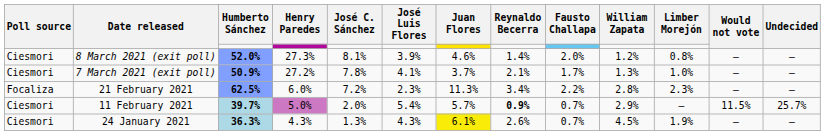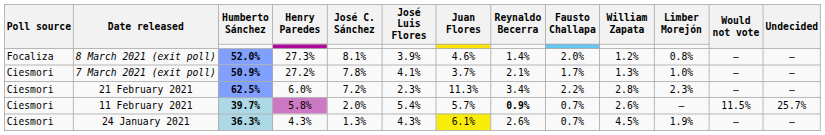(30, 57) Ciesmori -> (30, 57) Focaliza
(30, 89) Focaliza -> (30, 89) Ciesmori
(300, 105) 5.0% -> (300, 105) 5.8%
(627, 105) 2.9% -> (627, 105) 2.6%
